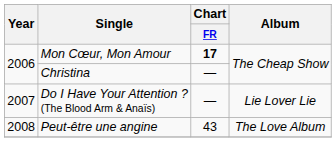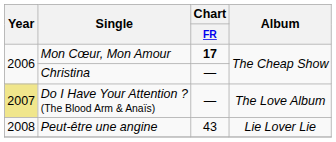(21, 100) no background -> (21, 100) khaki background
(280, 100) Lie Lover Lie -> (280, 100) The Love Album
(280, 127) The Love Album -> (280, 127) Lie Lover Lie
